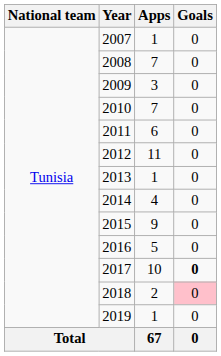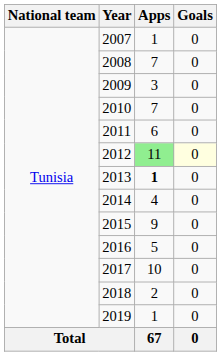(154, 154) no background -> (154, 154) lightgreen background
(195, 154) no background -> (195, 154) lightyellow background
(154, 177) normal -> (154, 177) bold
(195, 270) bold -> (195, 270) normal
(195, 293) pink background -> (195, 293) no background
